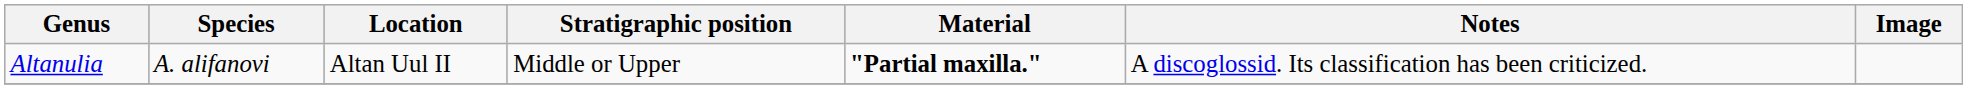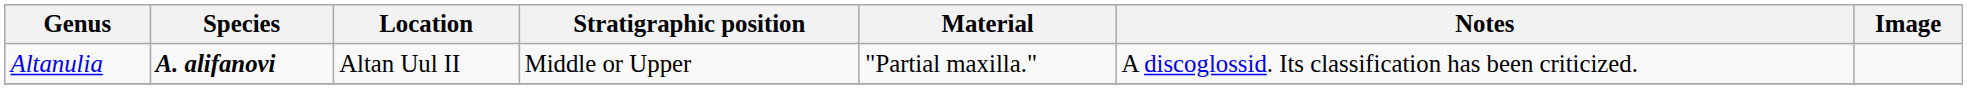(212, 63) normal -> (216, 63) bold
(946, 63) bold -> (951, 63) normal
